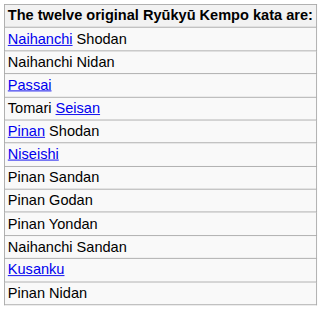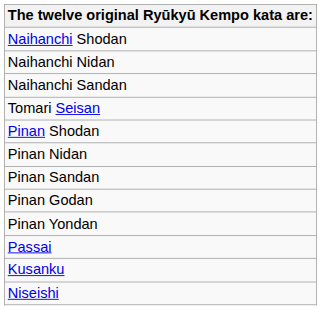(30, 85) Passai -> (67, 85) Naihanchi Sandan
(33, 154) Niseishi -> (47, 154) Pinan Nidan
(67, 246) Naihanchi Sandan -> (30, 246) Passai
(47, 293) Pinan Nidan -> (33, 293) Niseishi
